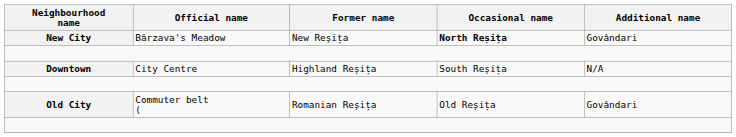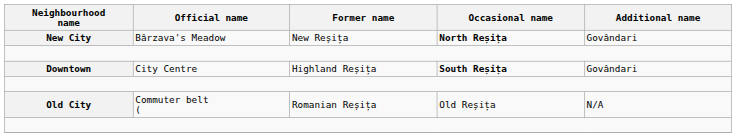(473, 69) normal -> (473, 69) bold
(595, 69) N/A -> (612, 69) Govândari
(612, 104) Govândari -> (595, 104) N/A
